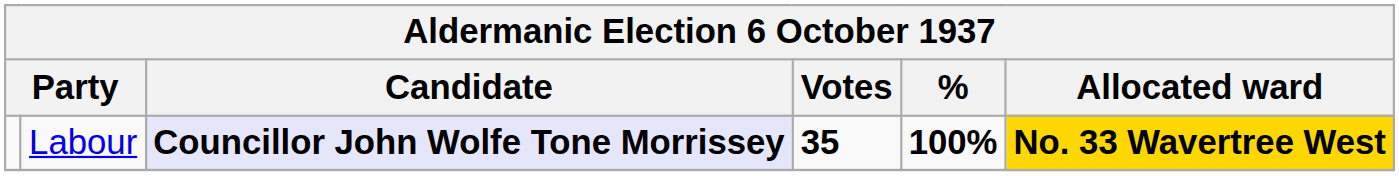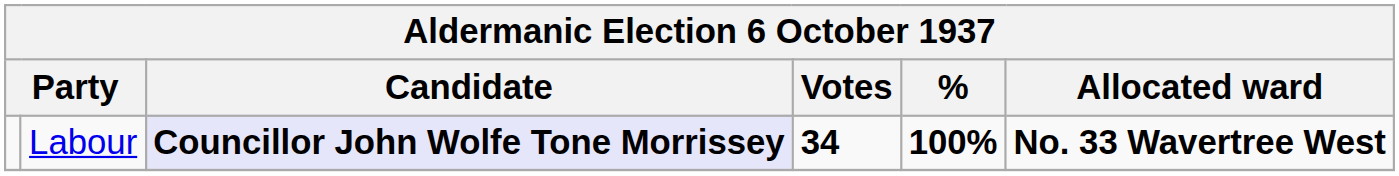(820, 142) 35 -> (820, 142) 34
(1200, 142) gold background -> (1200, 142) no background
